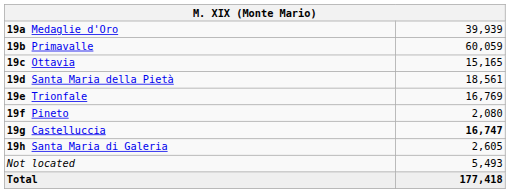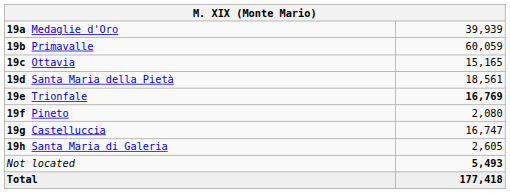(484, 96) normal -> (484, 96) bold
(484, 130) bold -> (484, 130) normal
(487, 163) normal -> (487, 163) bold
